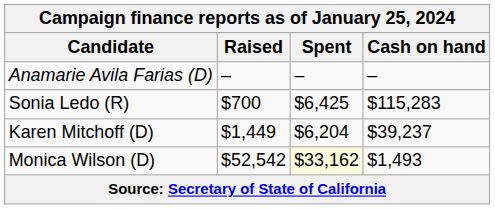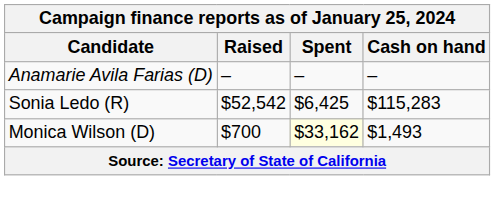(241, 103) $700 -> (253, 103) $52,542
- row: (81, 132)
(253, 160) $52,542 -> (241, 132) $700
